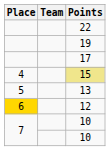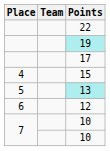(85, 44) no background -> (85, 44) paleturquoise background
(85, 75) khaki background -> (85, 75) no background
(85, 91) no background -> (85, 91) paleturquoise background
(21, 106) gold background -> (21, 106) no background
